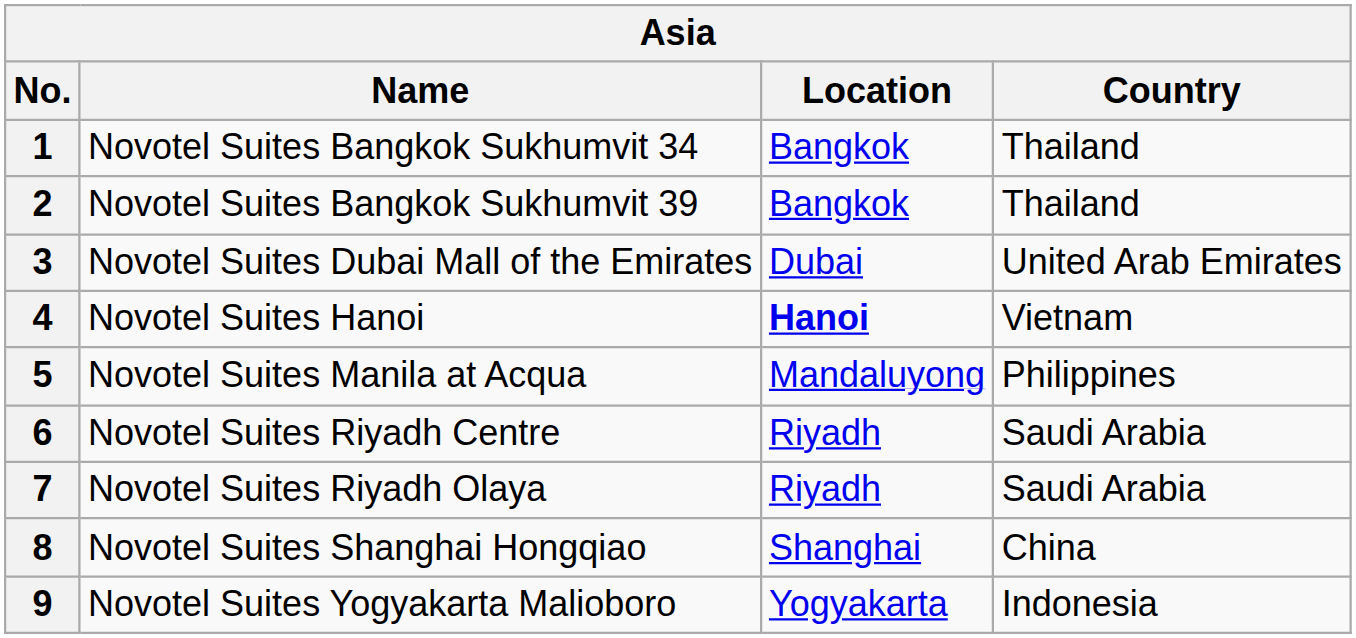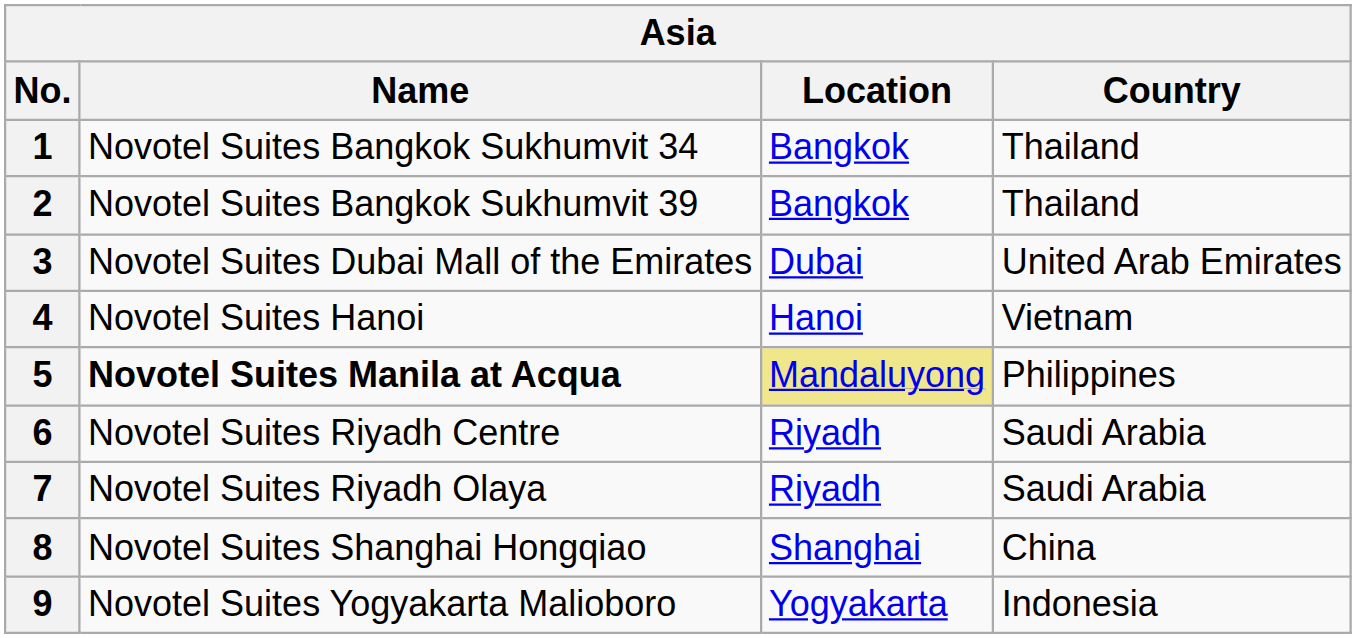(819, 318) bold -> (816, 318) normal
(337, 375) normal -> (354, 375) bold
(877, 375) no background -> (877, 375) khaki background
